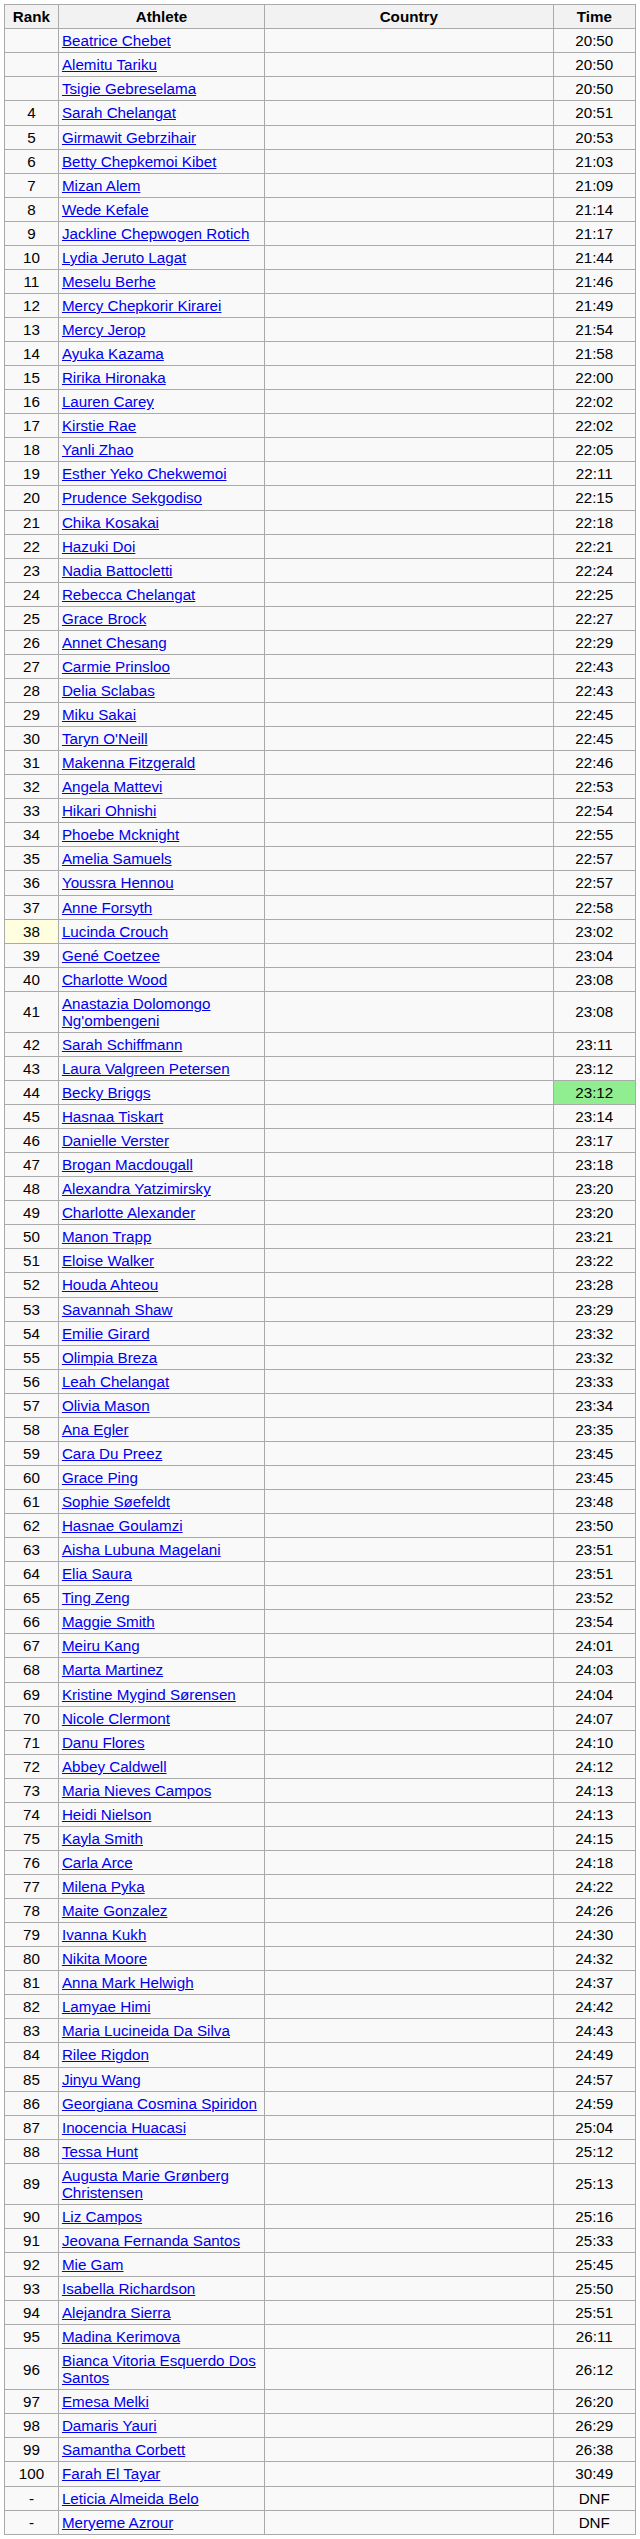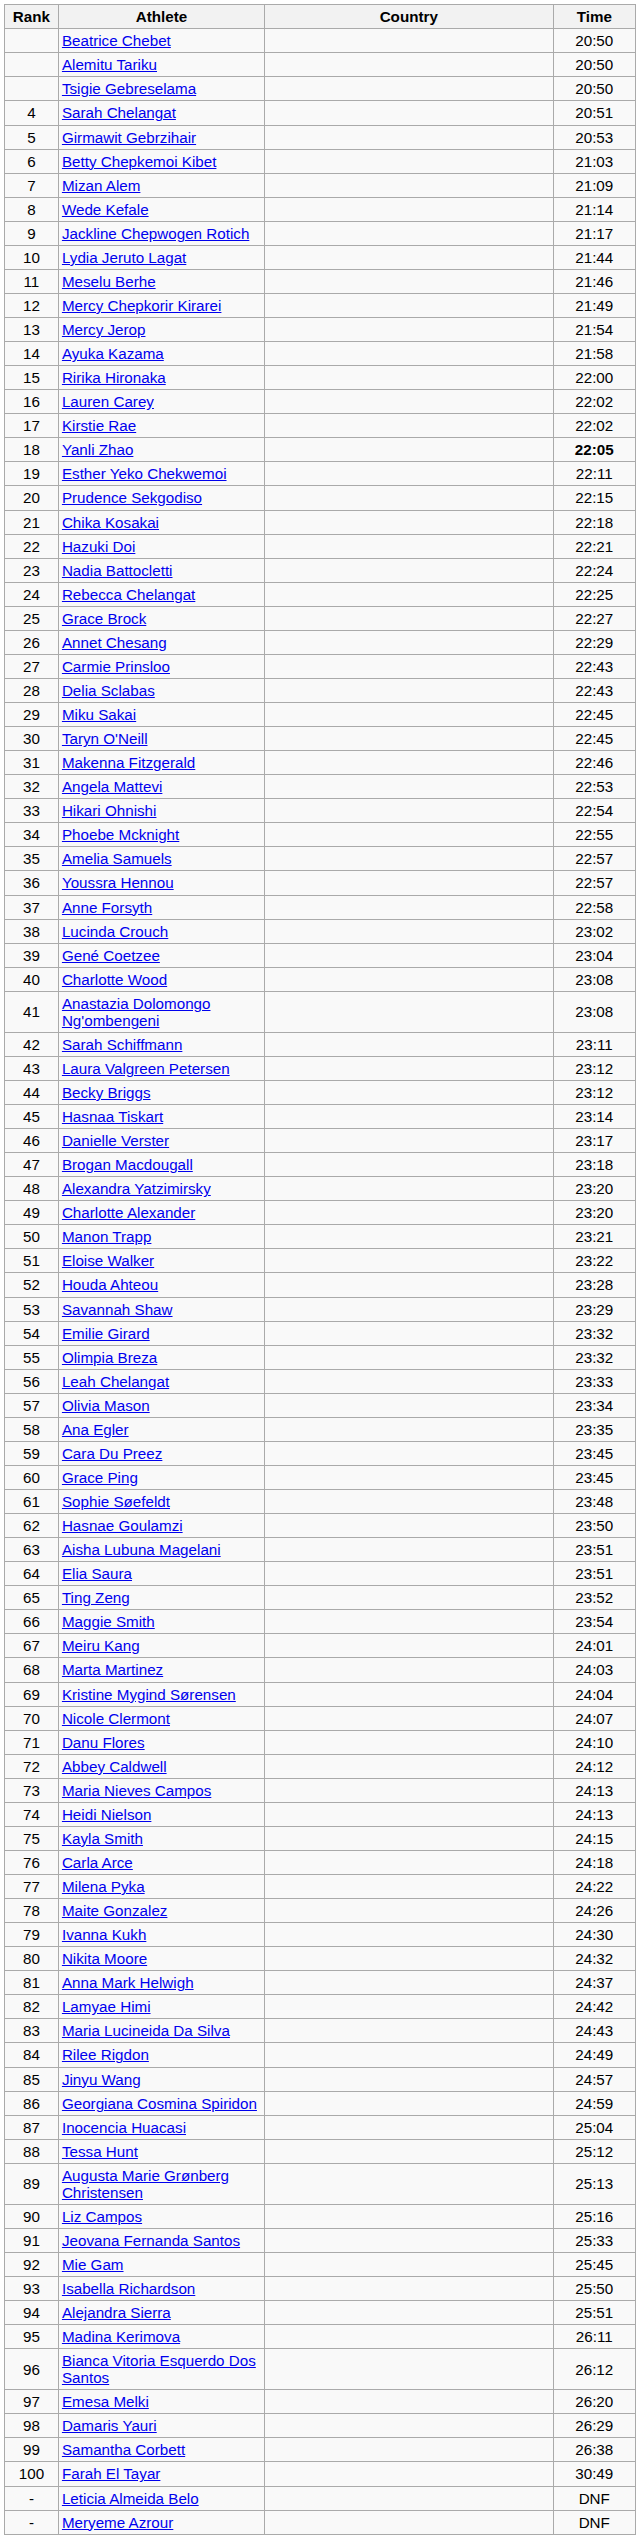(594, 450) normal -> (594, 450) bold
(31, 931) lightyellow background -> (31, 931) no background
(594, 1092) lightgreen background -> (594, 1092) no background
